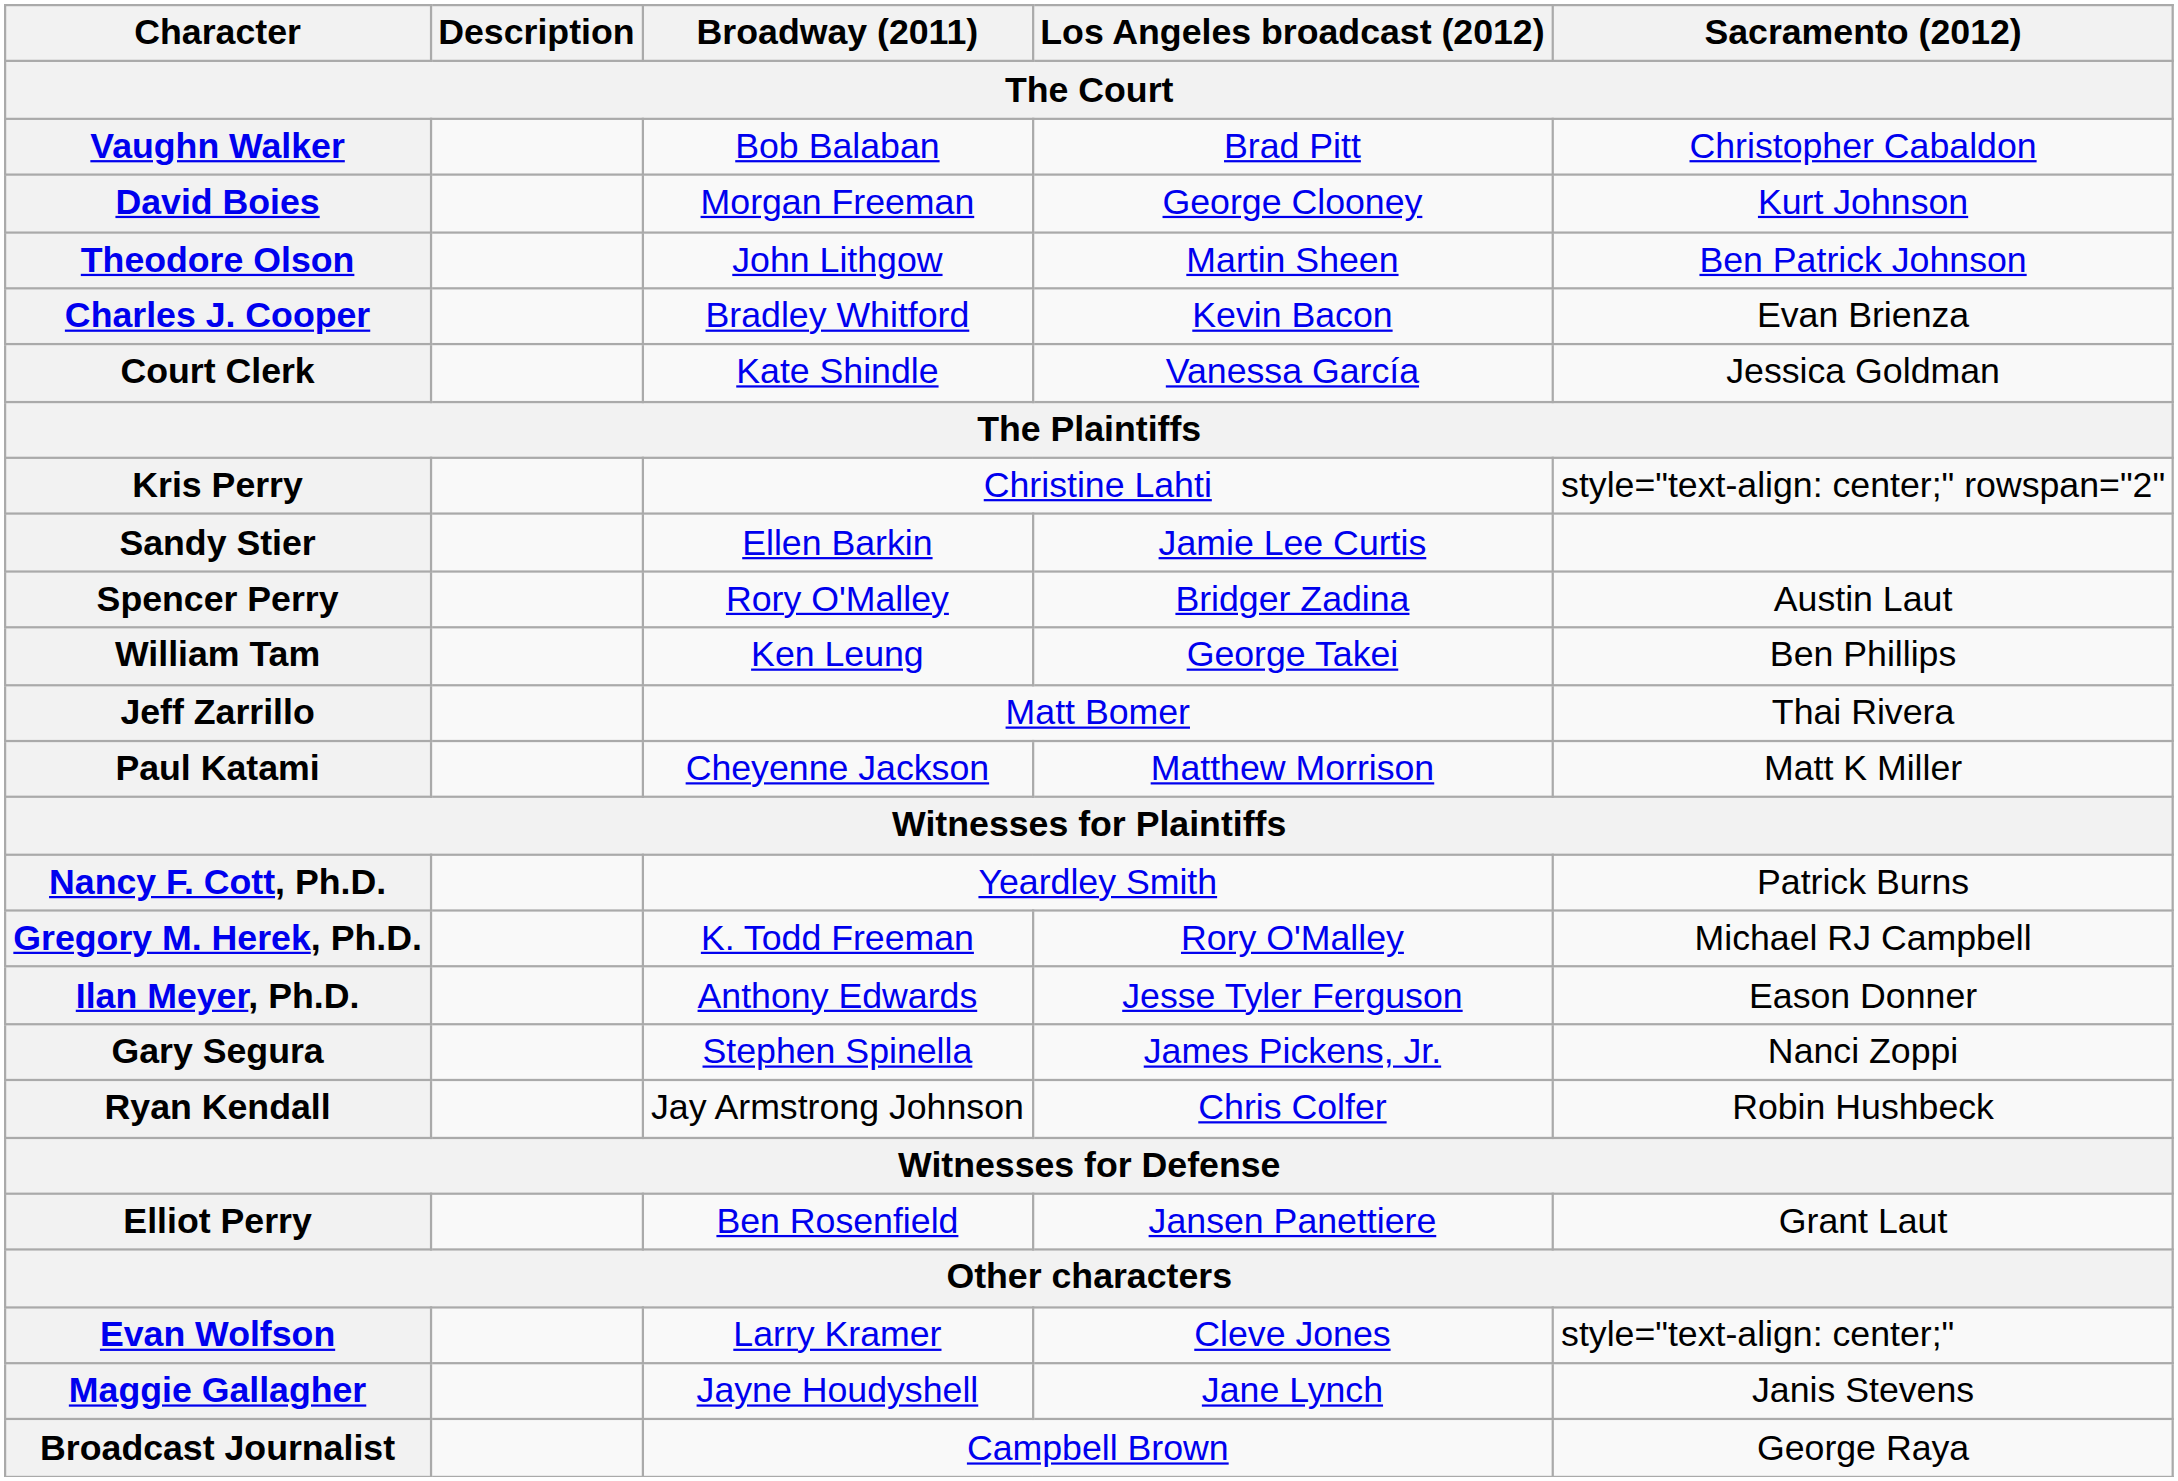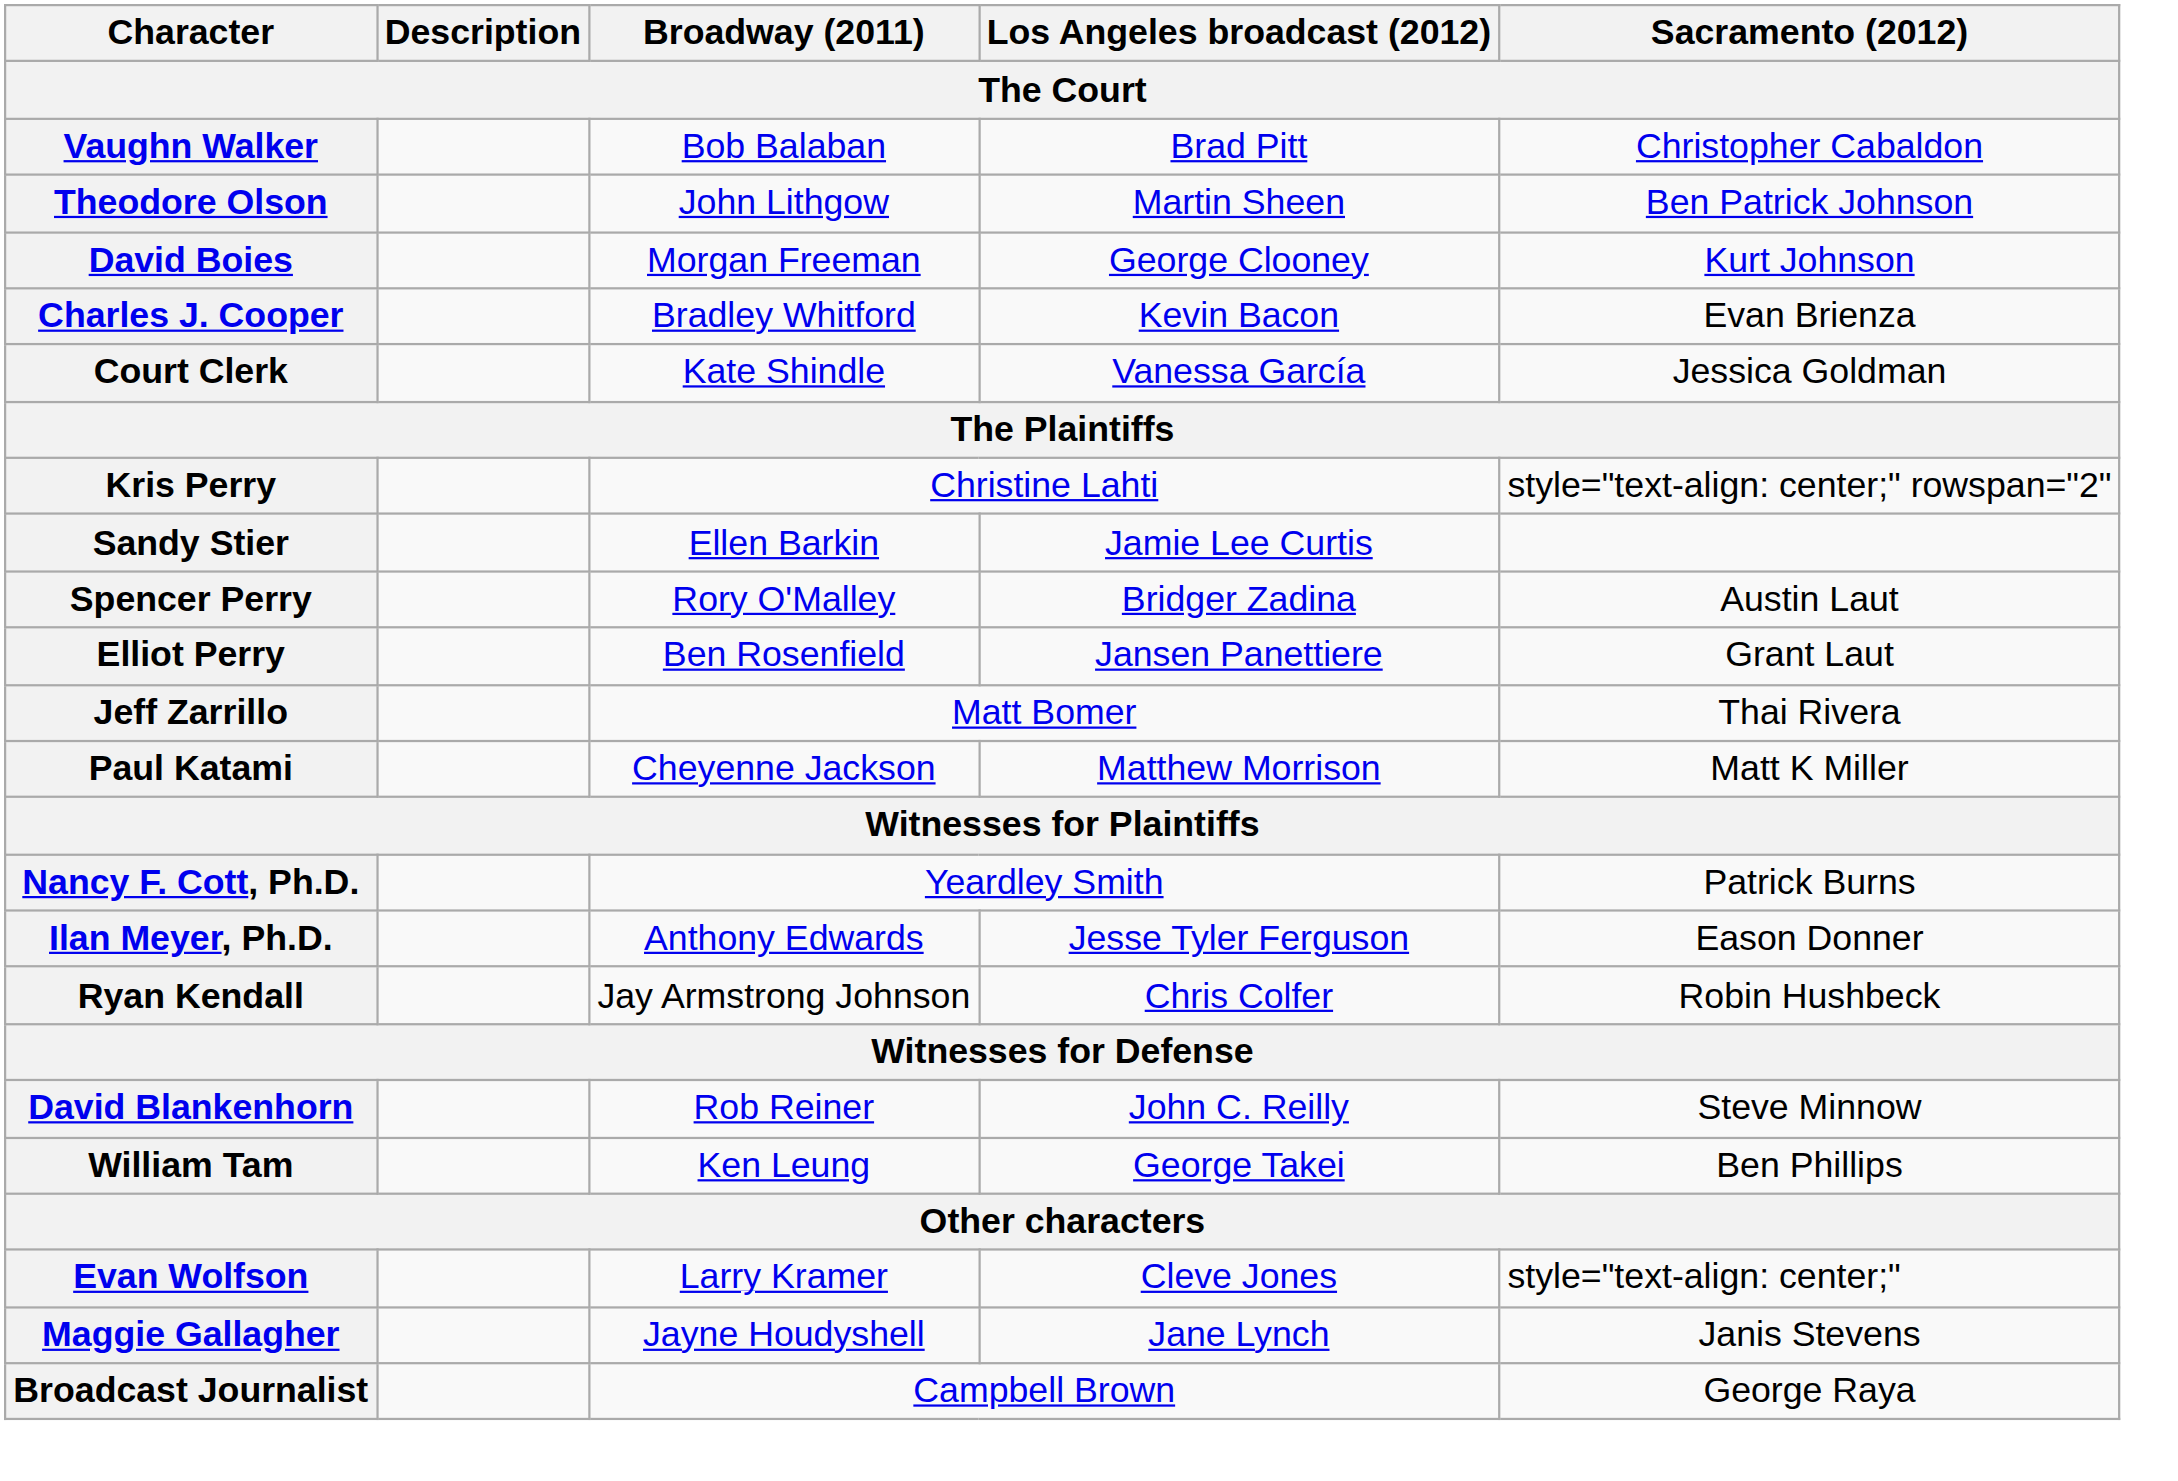rows swapped: (218, 259) <-> (218, 202)
rows swapped: (218, 1221) <-> (218, 655)
- row: (218, 938)
- row: (218, 1051)
+ row: (191, 1107)
